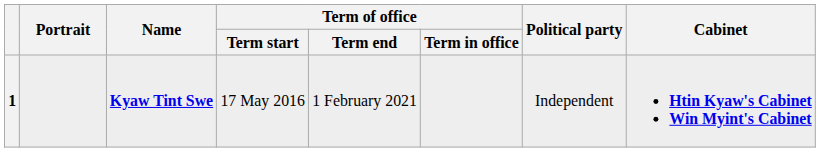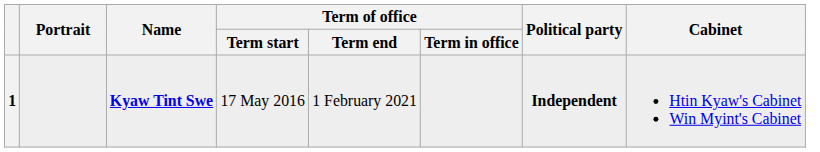(574, 100) normal -> (574, 100) bold
(721, 110) bold -> (716, 110) normal
